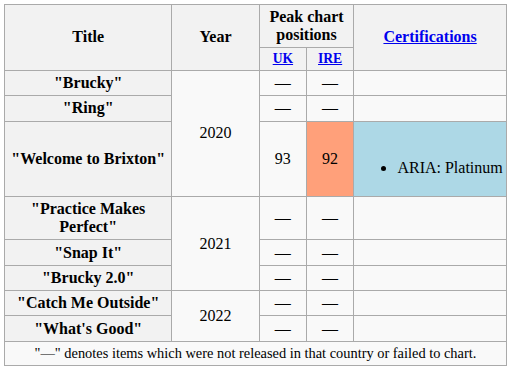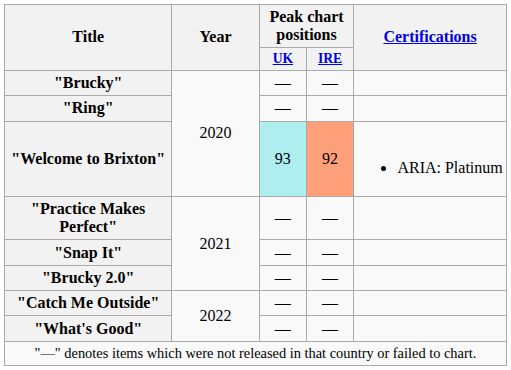(283, 158) no background -> (283, 158) paleturquoise background
(430, 168) lightblue background -> (430, 168) no background
